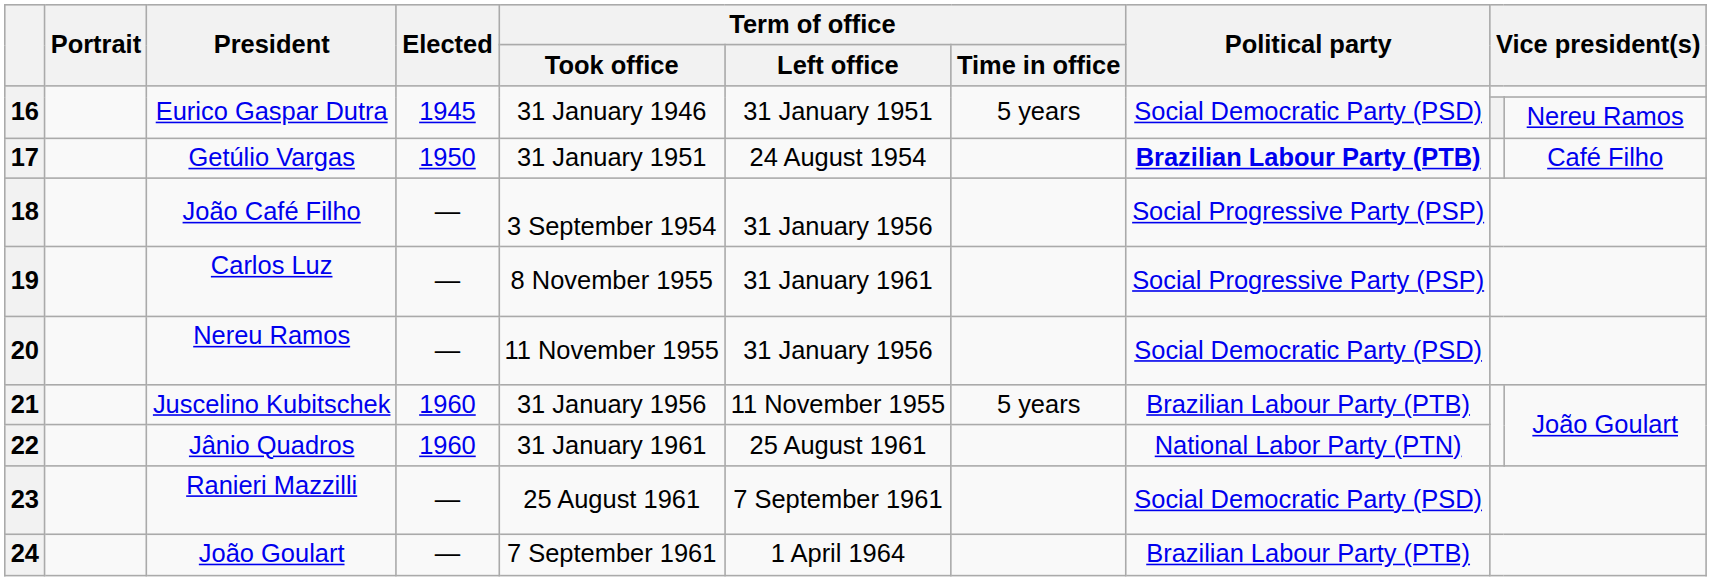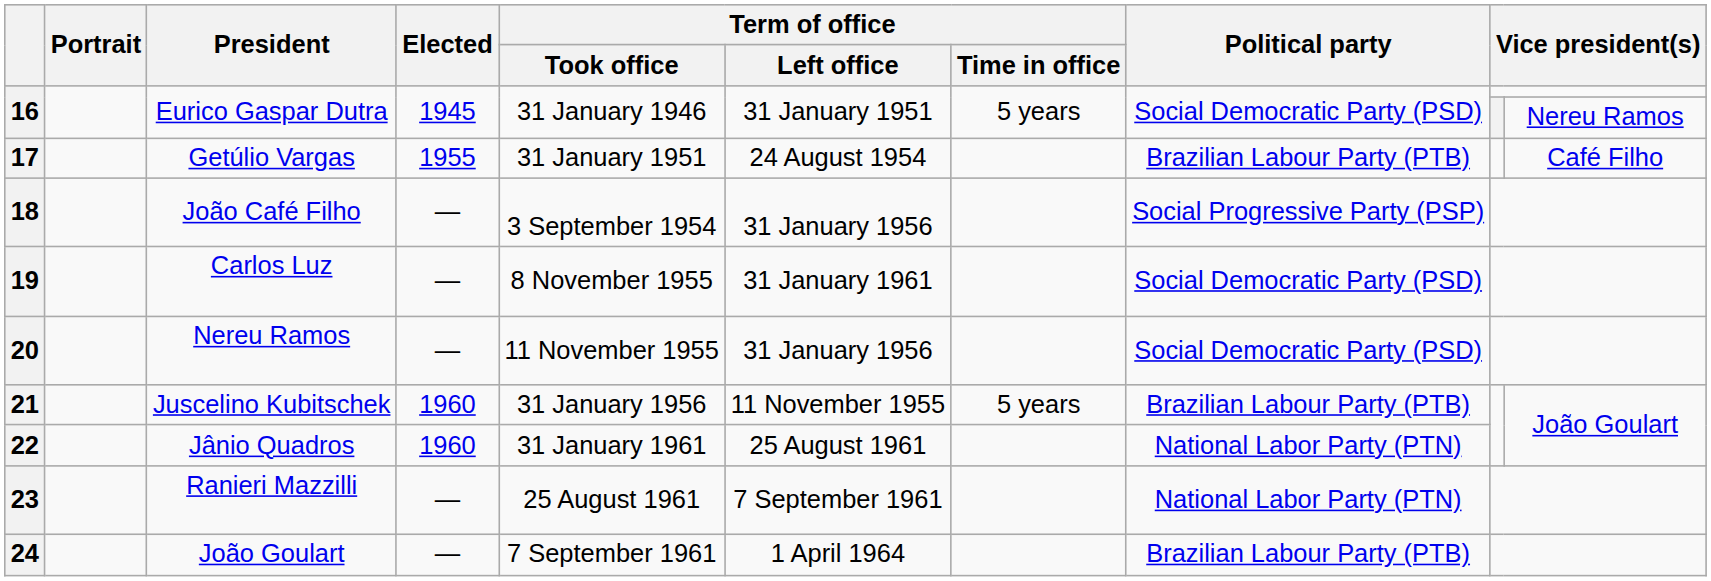(447, 157) 1950 -> (447, 157) 1955
(1308, 157) bold -> (1308, 157) normal
(1308, 281) Social Progressive Party (PSP) -> (1308, 281) Social Democratic Party (PSD)
(1308, 499) Social Democratic Party (PSD) -> (1308, 499) National Labor Party (PTN)
